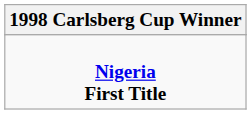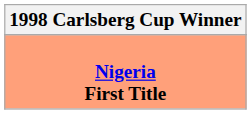(125, 82) no background -> (125, 82) lightsalmon background
